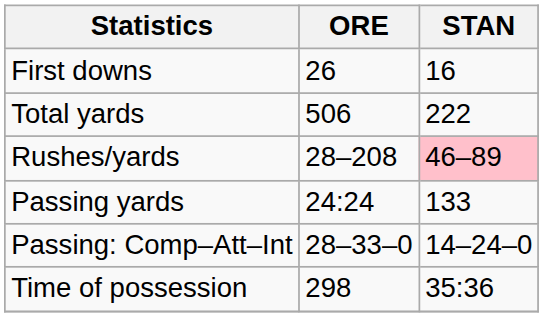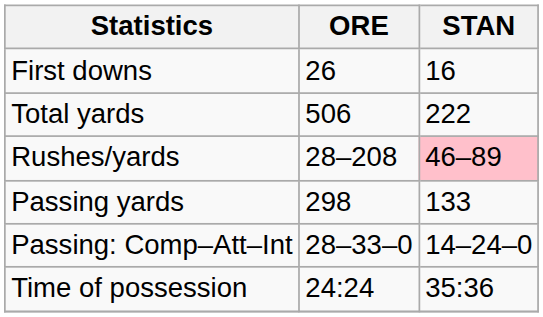(340, 201) 24:24 -> (328, 201) 298
(328, 288) 298 -> (340, 288) 24:24
